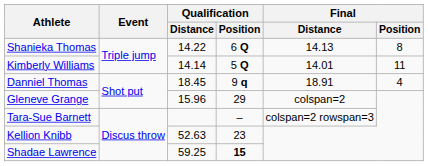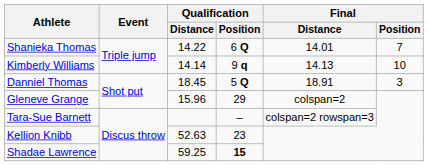(320, 48) 14.13 -> (320, 48) 14.01
(400, 48) 8 -> (400, 48) 7
(240, 65) 5 Q -> (240, 65) 9 q
(320, 65) 14.01 -> (320, 65) 14.13
(400, 65) 11 -> (400, 65) 10
(240, 83) 9 q -> (240, 83) 5 Q
(400, 83) 4 -> (400, 83) 3
